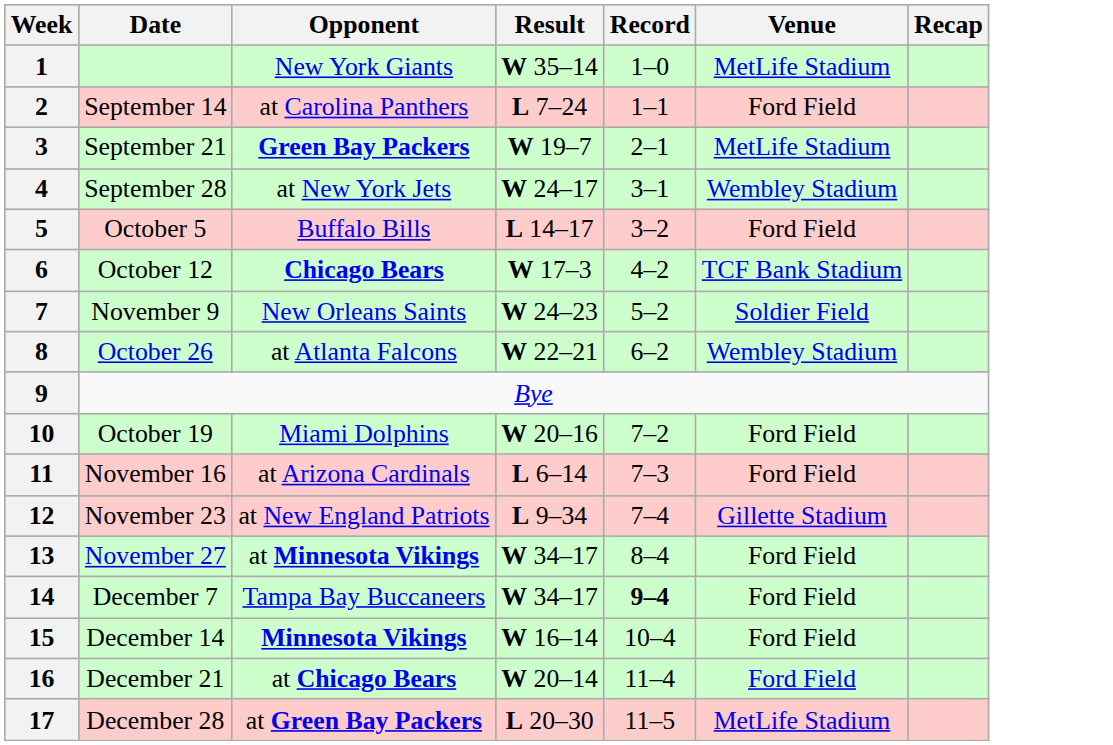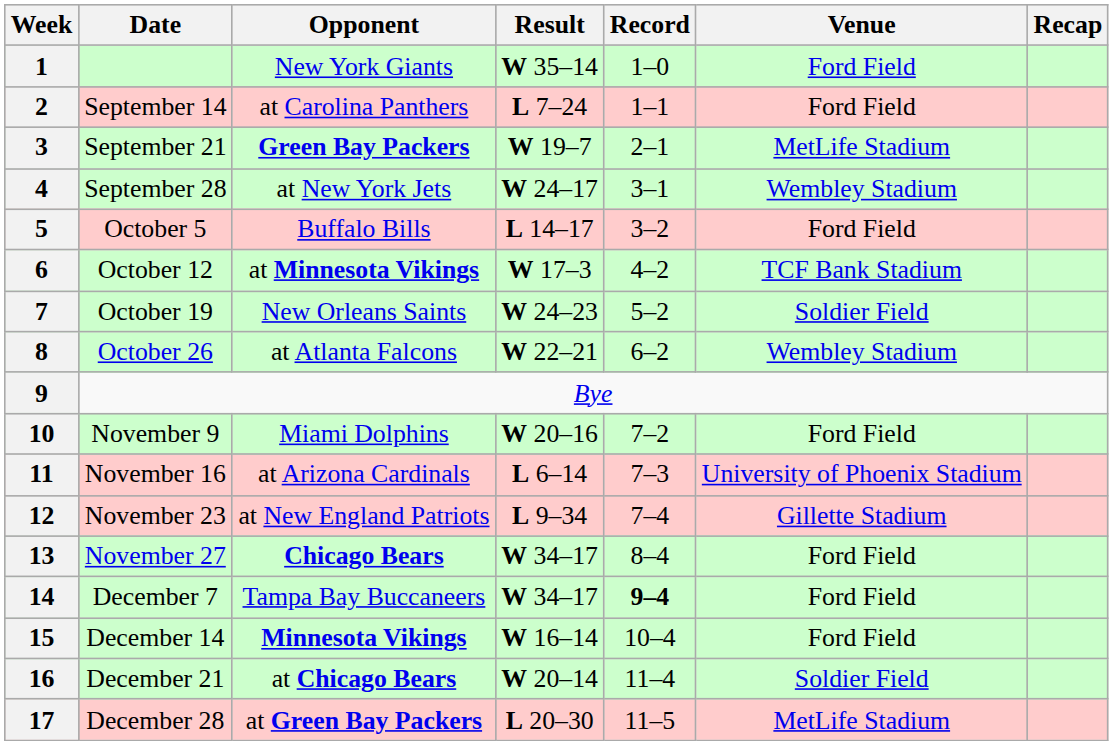(802, 65) MetLife Stadium -> (862, 65) Ford Field
(364, 270) Chicago Bears -> (364, 270) at Minnesota Vikings
(155, 310) November 9 -> (155, 310) October 19
(155, 433) October 19 -> (155, 433) November 9
(802, 474) Ford Field -> (862, 474) University of Phoenix Stadium
(364, 556) at Minnesota Vikings -> (364, 556) Chicago Bears
(802, 678) Ford Field -> (862, 678) Soldier Field
